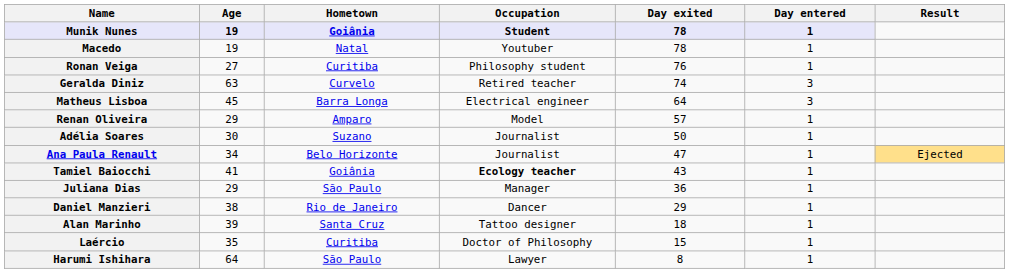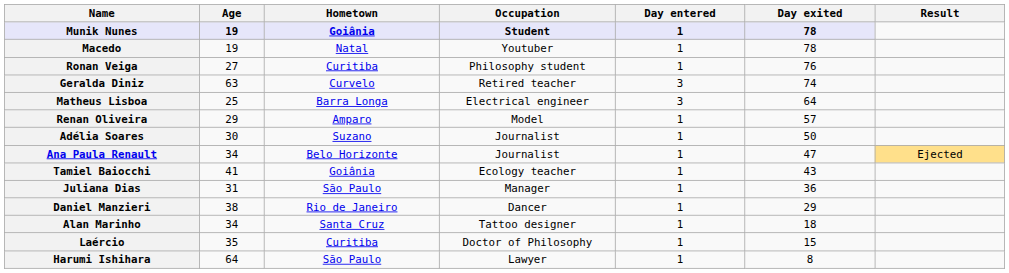columns swapped: (810, 13) <-> (680, 13)
(232, 101) 45 -> (232, 101) 25
(527, 171) bold -> (527, 171) normal
(232, 189) 29 -> (232, 189) 31
(232, 224) 39 -> (232, 224) 34
